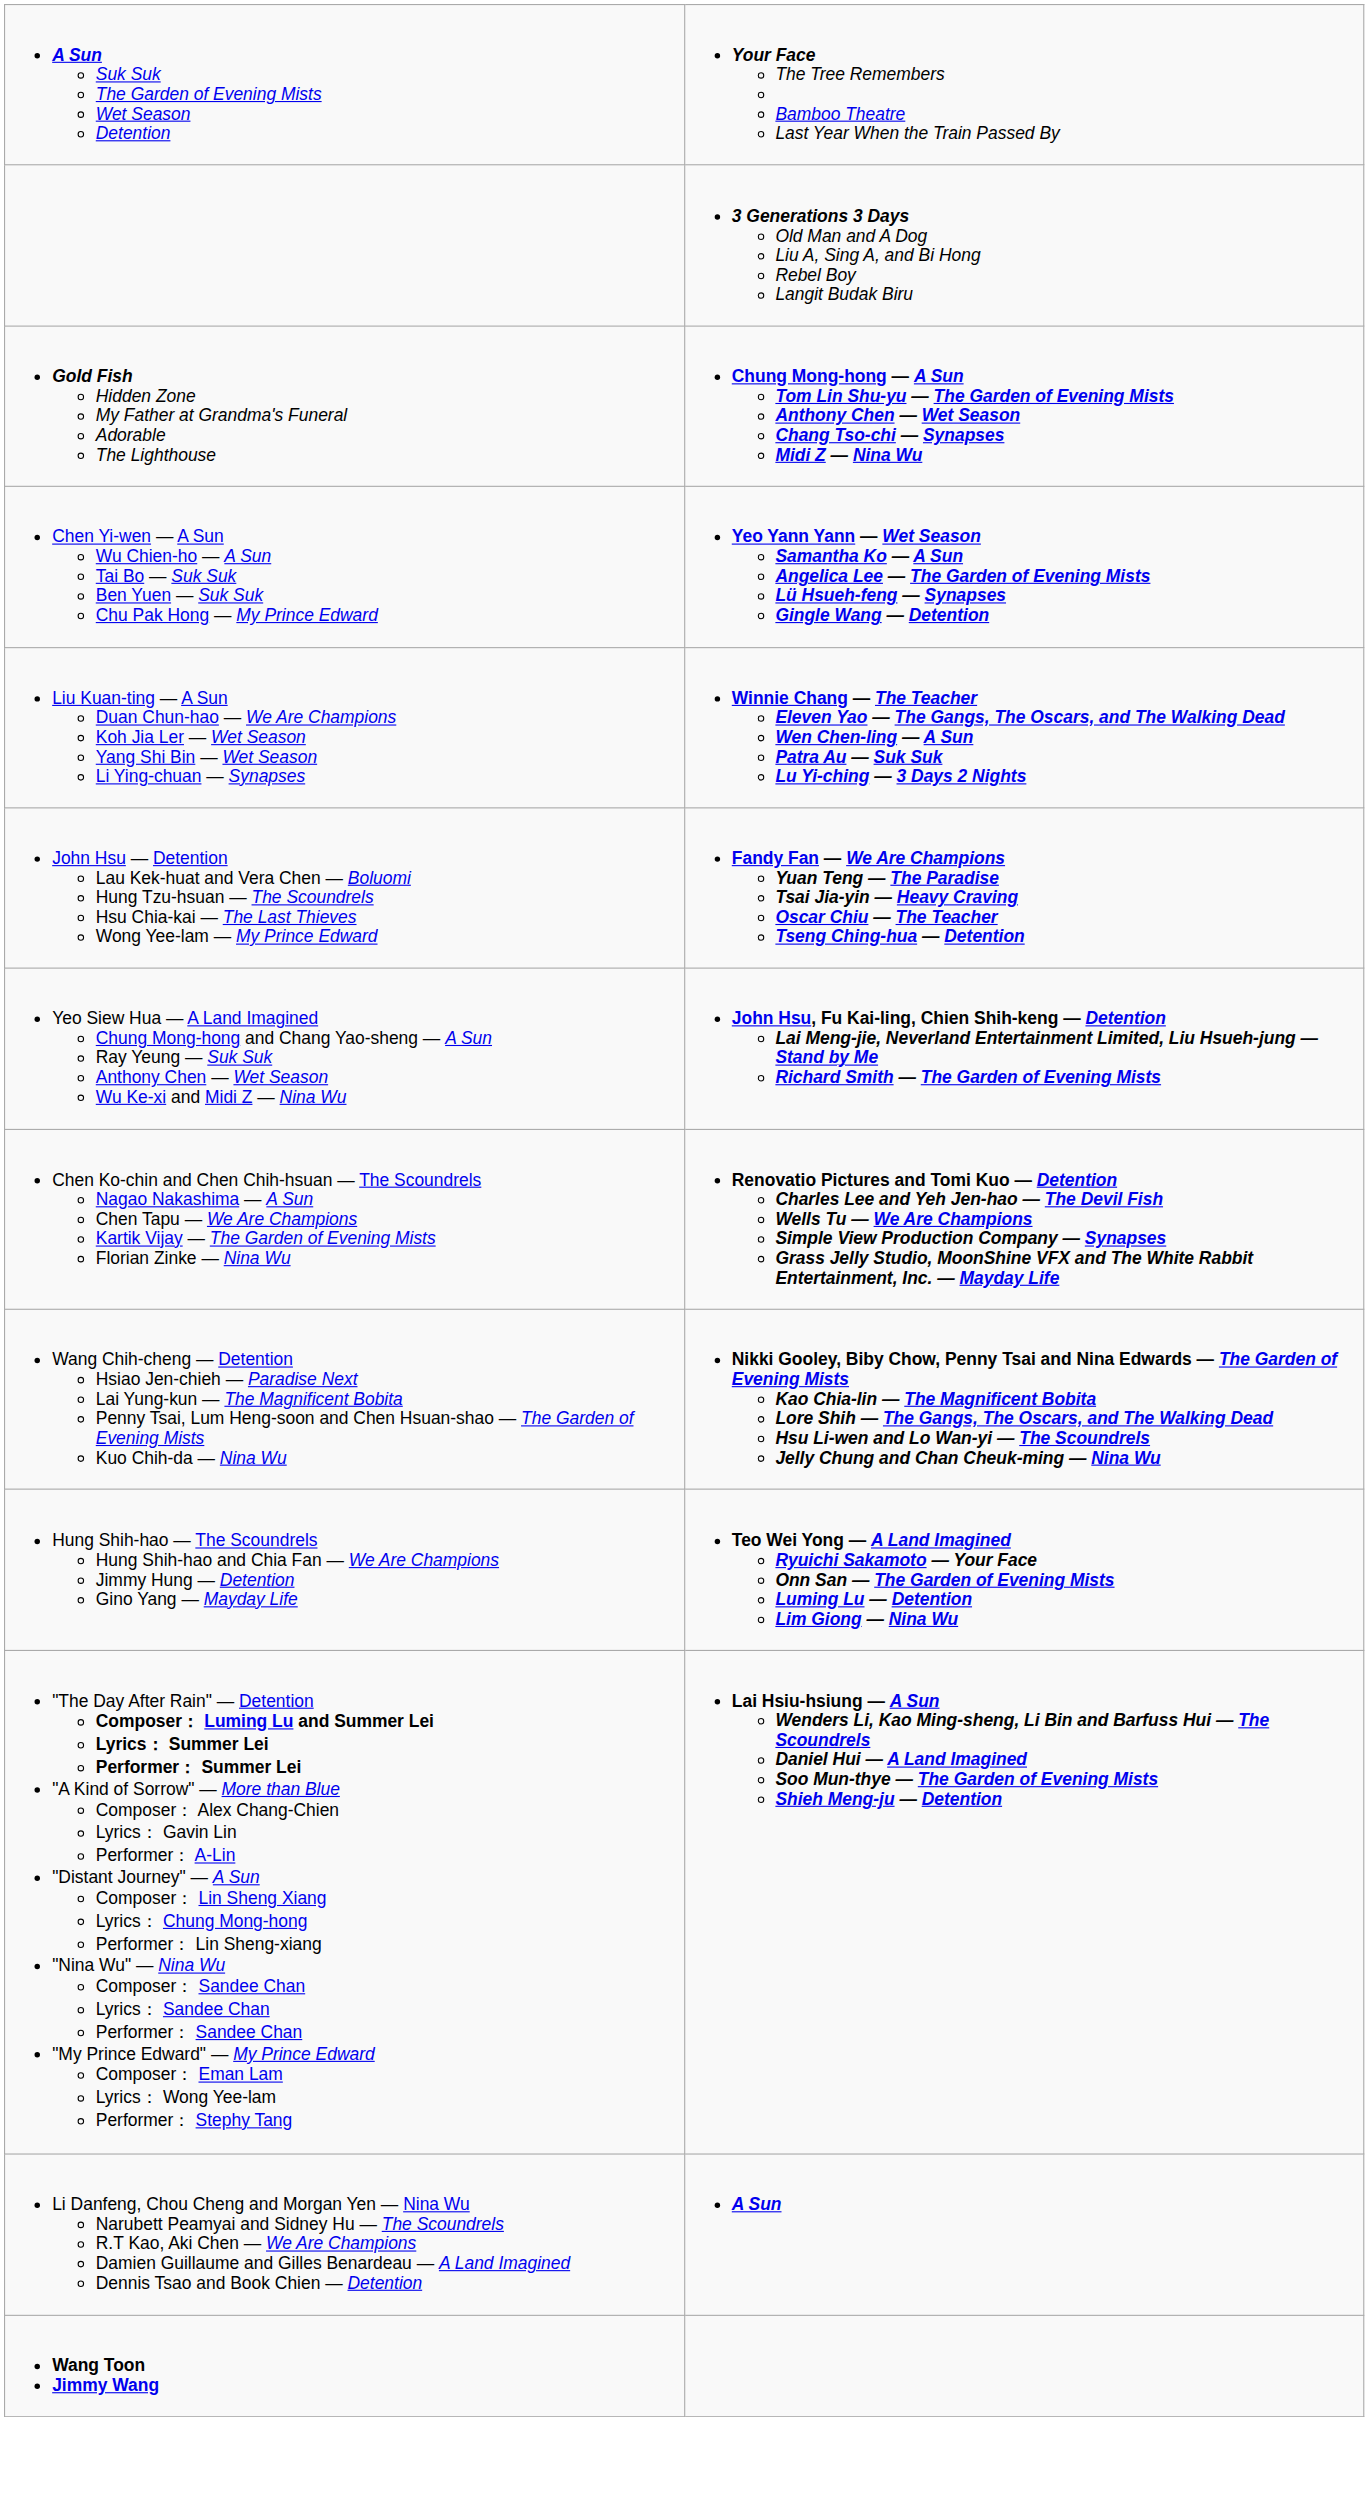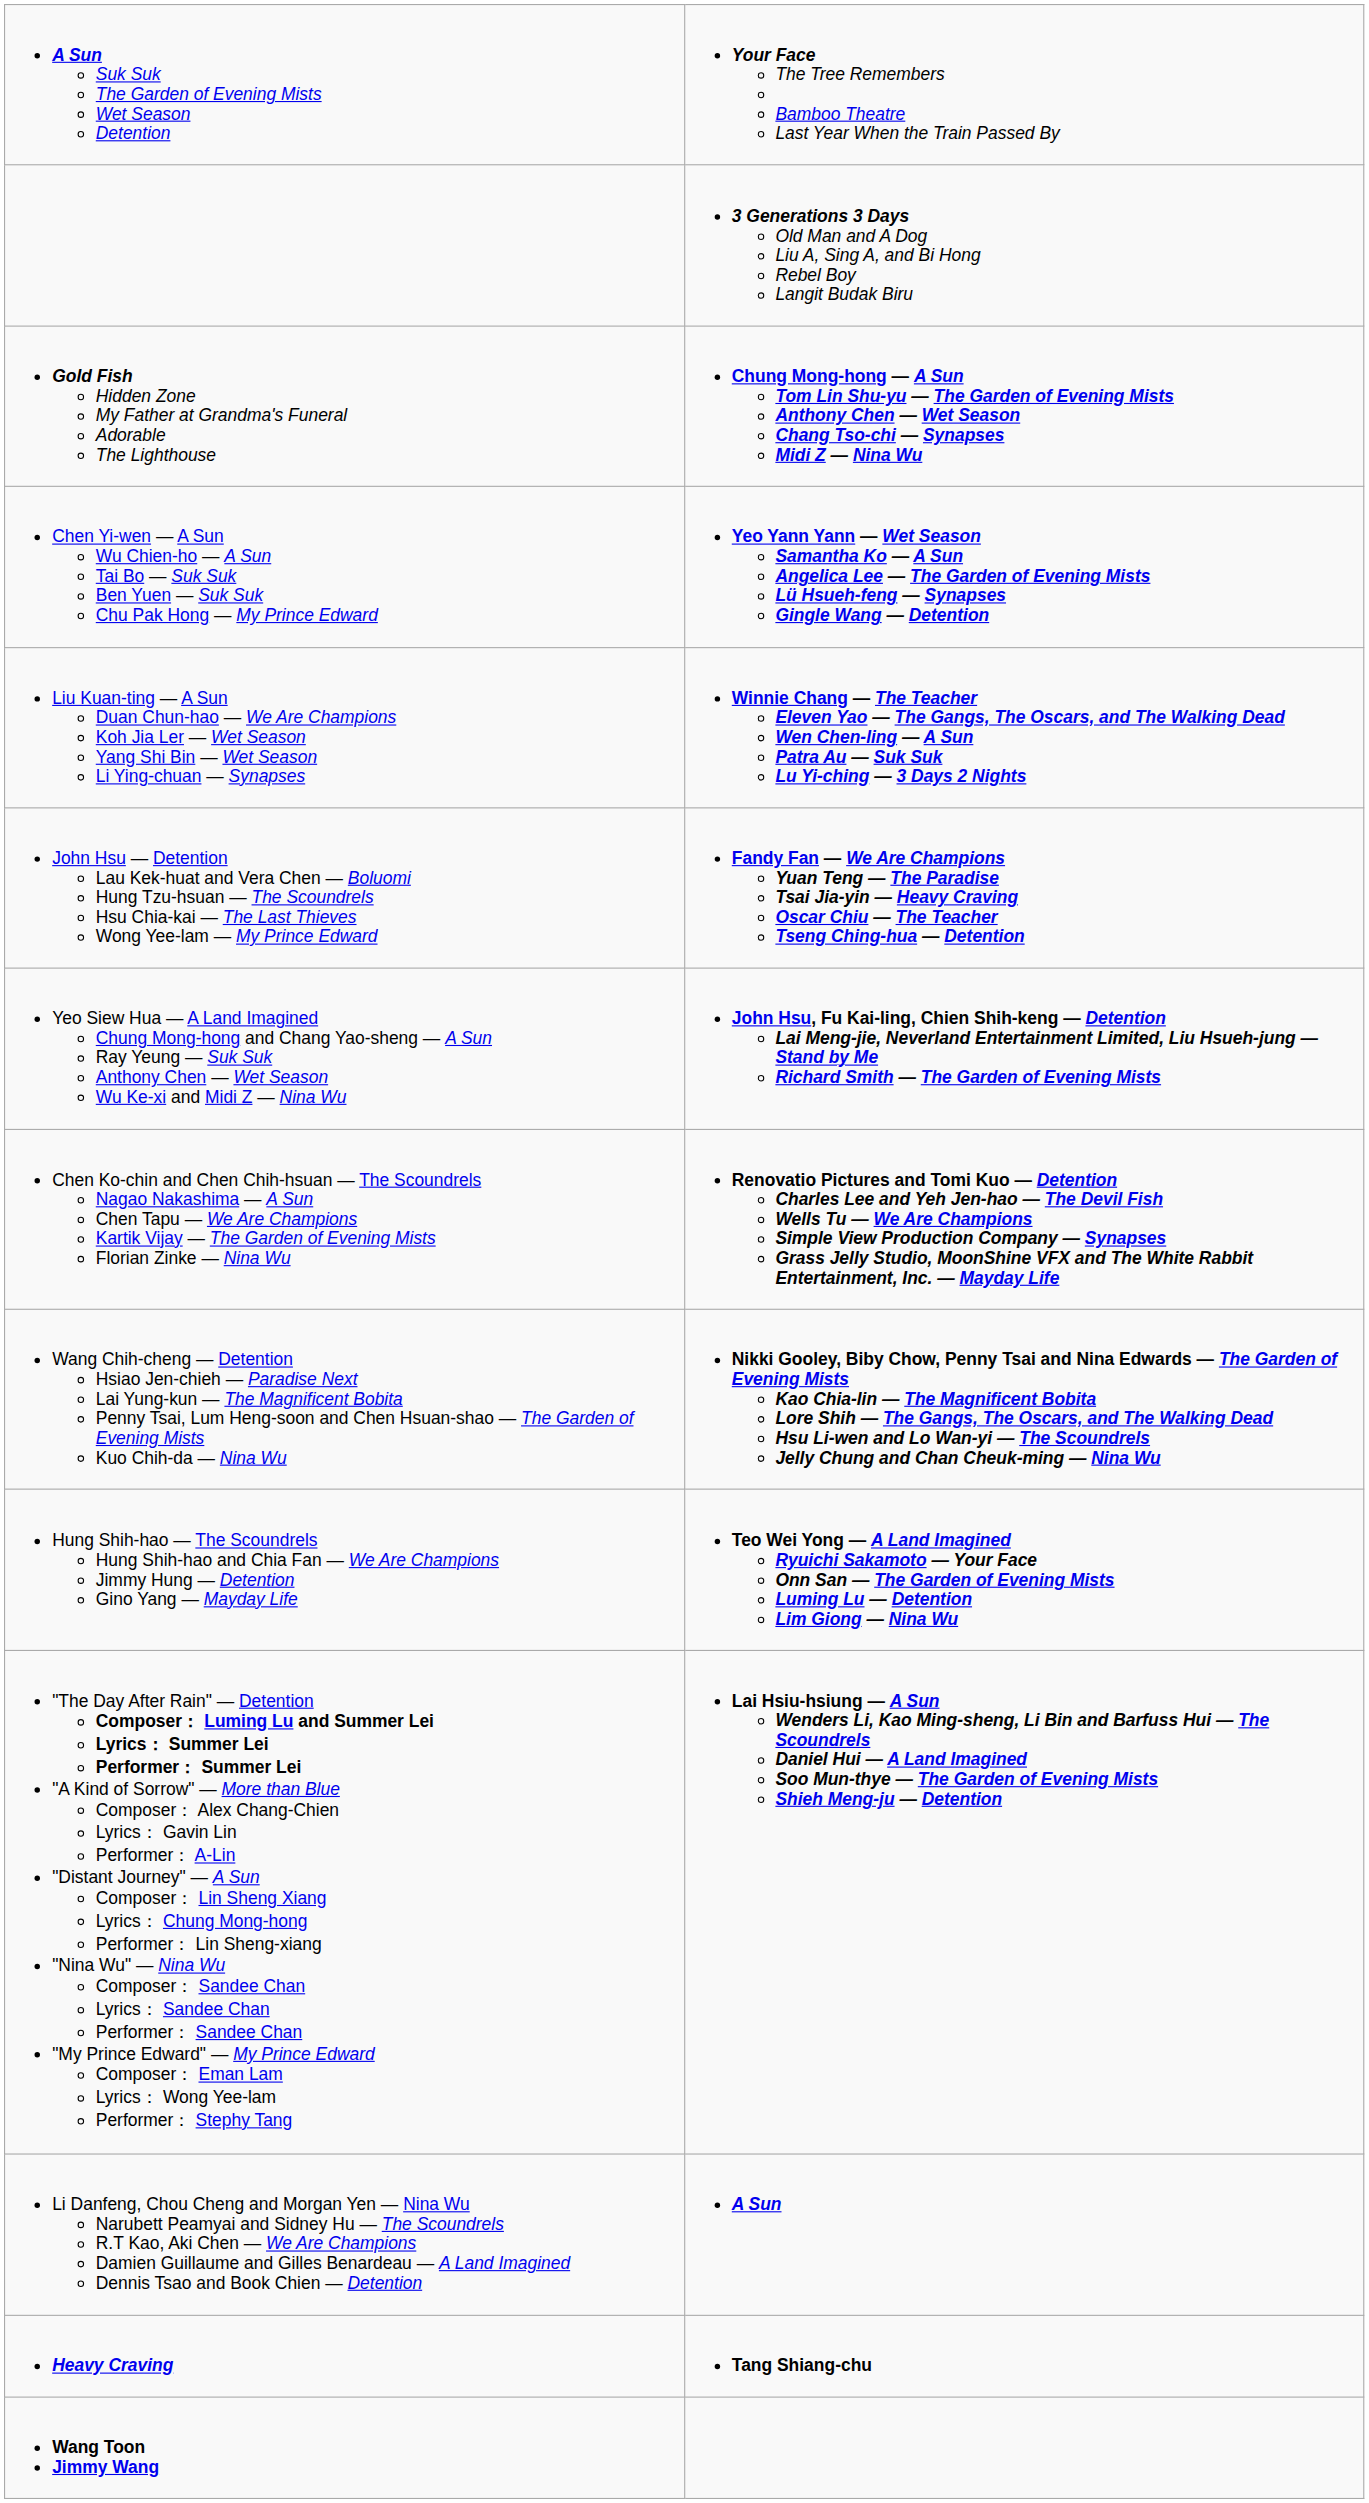+ row: (344, 2366)
